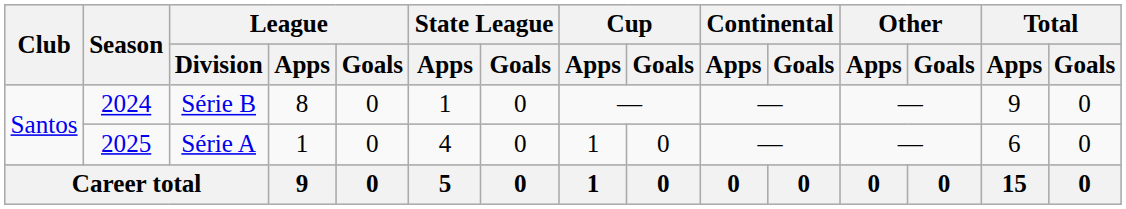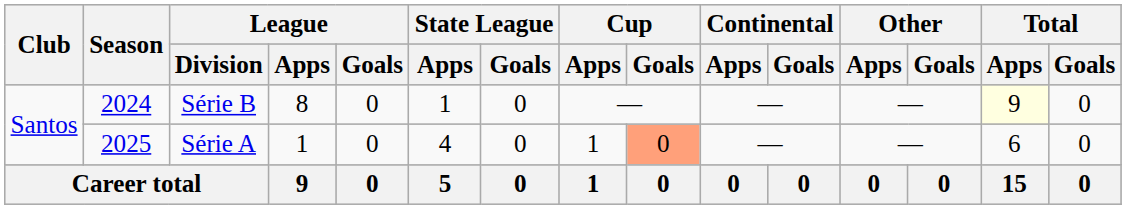(1014, 104) no background -> (1014, 104) lightyellow background
(663, 143) no background -> (663, 143) lightsalmon background
